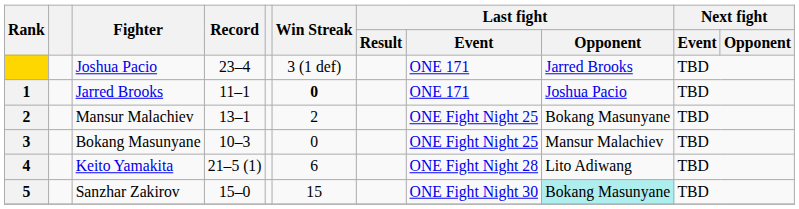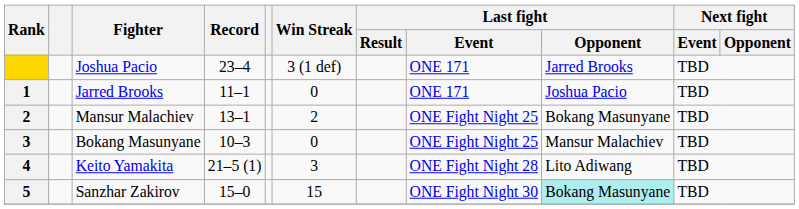(314, 92) bold -> (314, 92) normal
(314, 166) 6 -> (314, 166) 3
